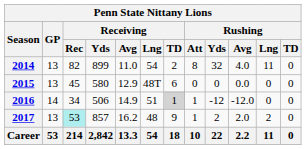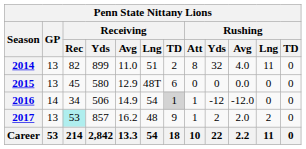(152, 65) 54 -> (152, 65) 51
(152, 100) 51 -> (152, 100) 54
